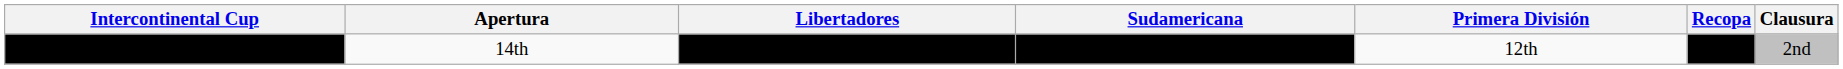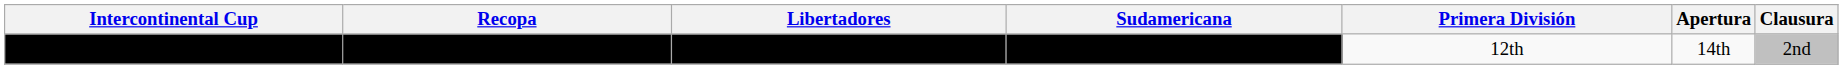columns swapped: (1721, 19) <-> (512, 19)
